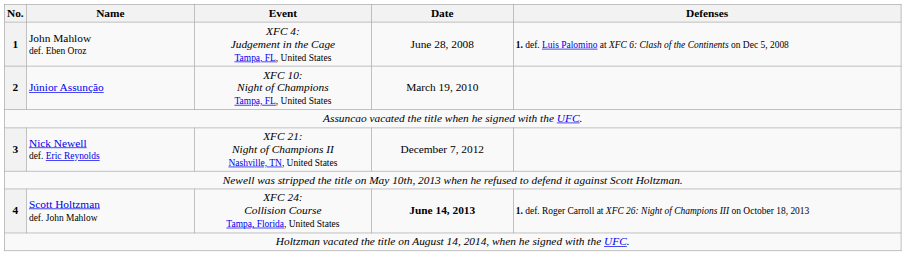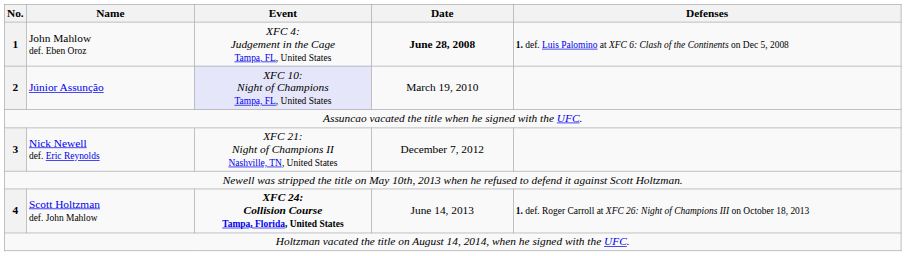(442, 44) normal -> (442, 44) bold
(283, 87) no background -> (283, 87) lavender background
(283, 211) normal -> (283, 211) bold
(442, 211) bold -> (442, 211) normal
